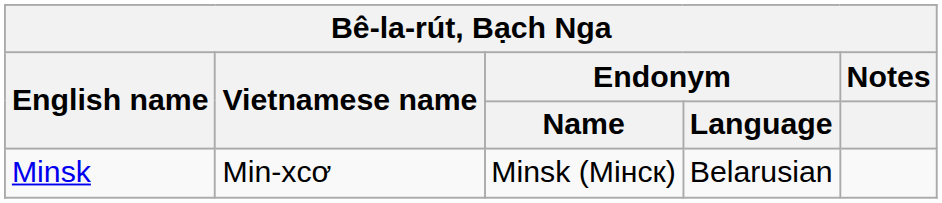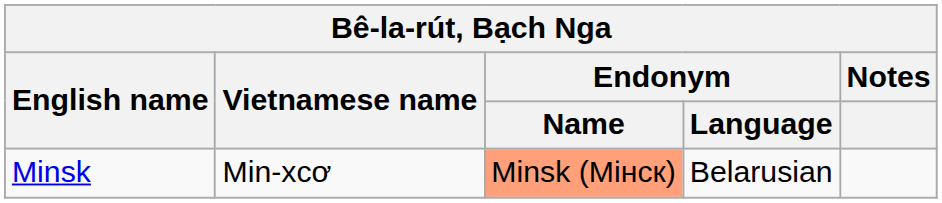(584, 172) no background -> (584, 172) lightsalmon background
